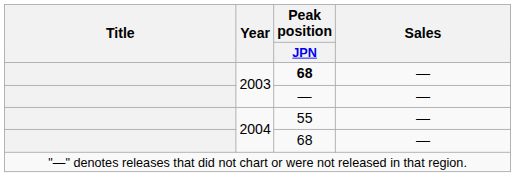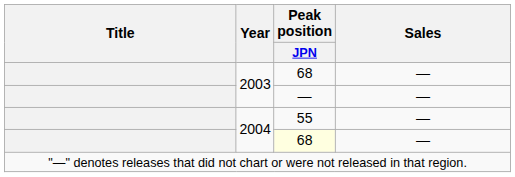(305, 73) bold -> (305, 73) normal
(305, 140) no background -> (305, 140) lightyellow background
